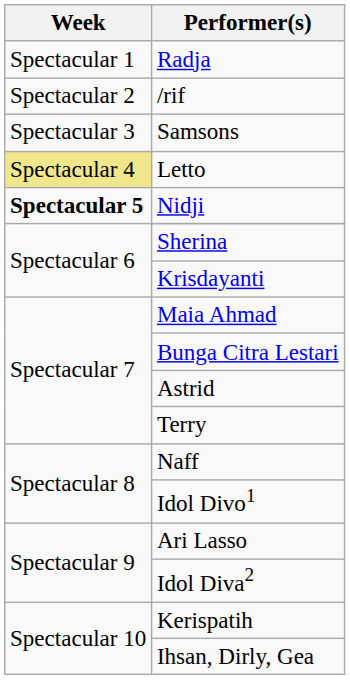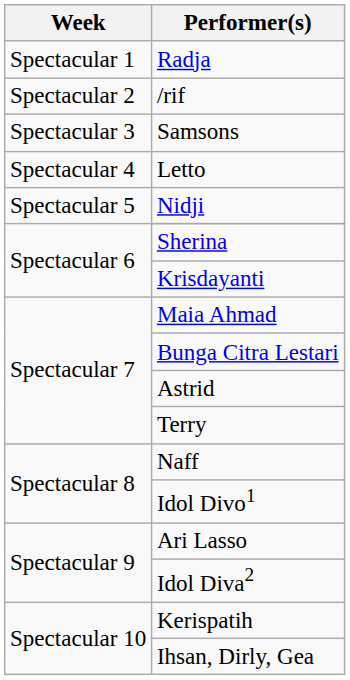(72, 168) khaki background -> (72, 168) no background
(77, 205) bold -> (72, 205) normal
